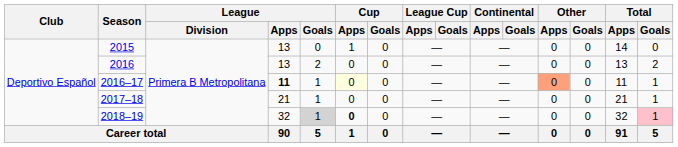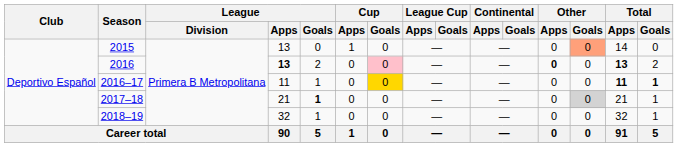(588, 47) no background -> (588, 47) lightsalmon background
(284, 64) normal -> (284, 64) bold
(385, 64) no background -> (385, 64) pink background
(554, 64) normal -> (554, 64) bold
(621, 64) normal -> (621, 64) bold
(284, 82) bold -> (284, 82) normal
(352, 82) lightyellow background -> (352, 82) no background
(385, 82) no background -> (385, 82) gold background
(554, 82) lightsalmon background -> (554, 82) no background
(621, 82) normal -> (621, 82) bold
(655, 82) normal -> (655, 82) bold
(318, 99) normal -> (318, 99) bold
(588, 99) no background -> (588, 99) lightgrey background
(318, 116) lightgrey background -> (318, 116) no background
(352, 116) bold -> (352, 116) normal
(655, 116) pink background -> (655, 116) no background
